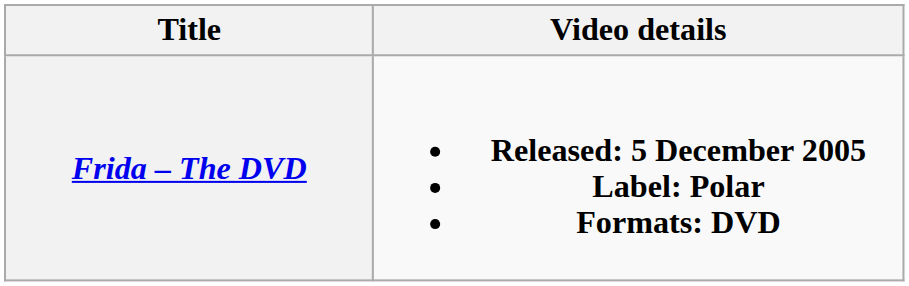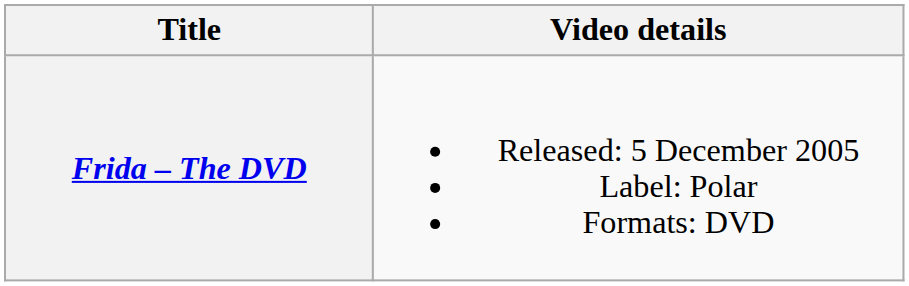(638, 186) bold -> (638, 186) normal
